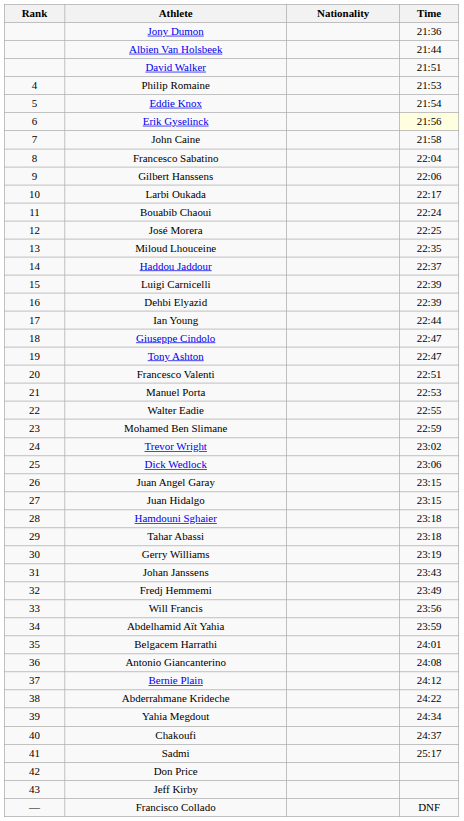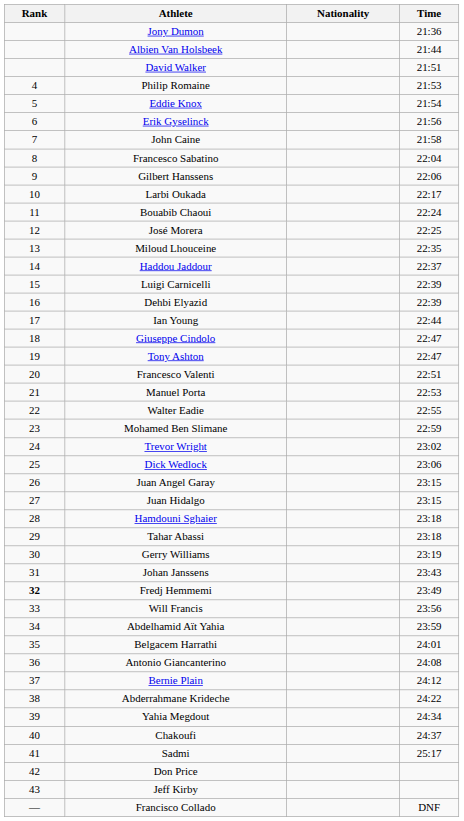(429, 121) lightyellow background -> (429, 121) no background
(34, 591) normal -> (34, 591) bold
